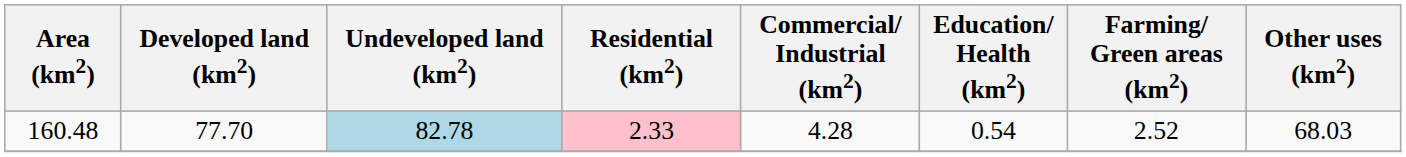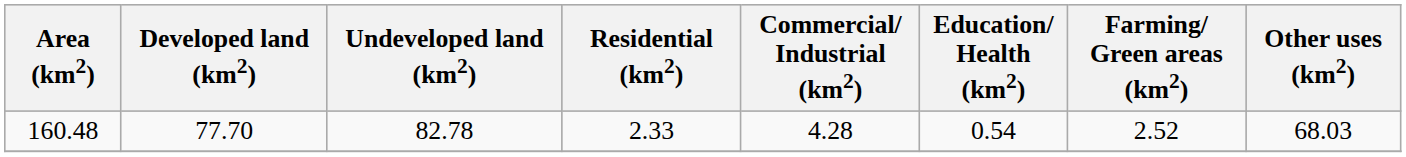(444, 130) lightblue background -> (444, 130) no background
(651, 130) pink background -> (651, 130) no background
